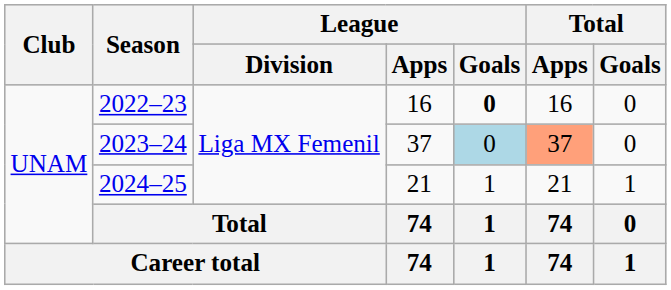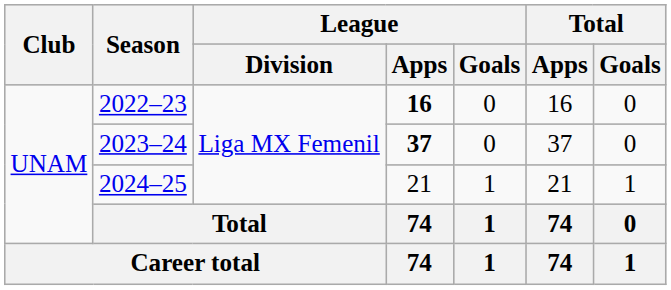(419, 104) normal -> (419, 104) bold
(490, 104) bold -> (490, 104) normal
(419, 143) normal -> (419, 143) bold
(490, 143) lightblue background -> (490, 143) no background
(560, 143) lightsalmon background -> (560, 143) no background
